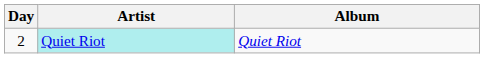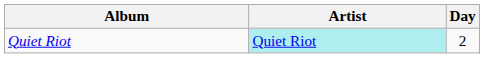columns swapped: (21, 16) <-> (357, 16)
